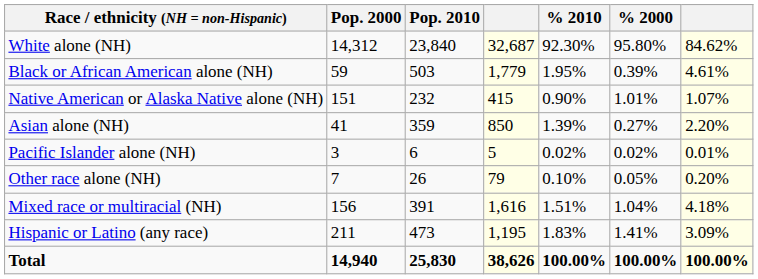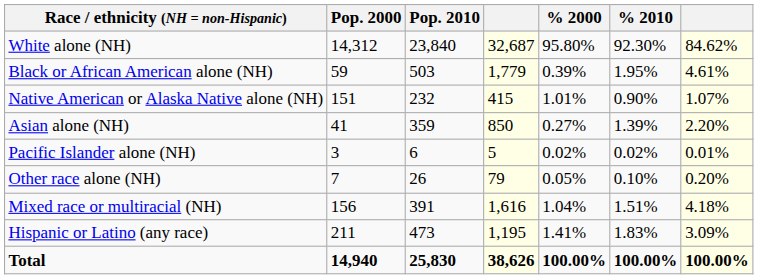columns swapped: (646, 17) <-> (574, 17)
